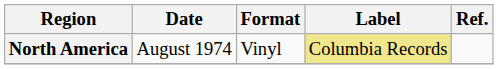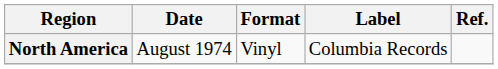(378, 48) khaki background -> (378, 48) no background
